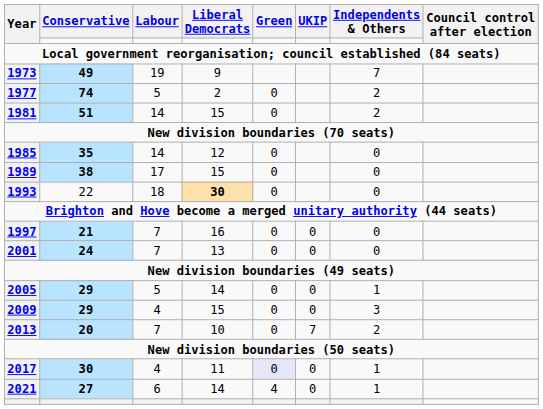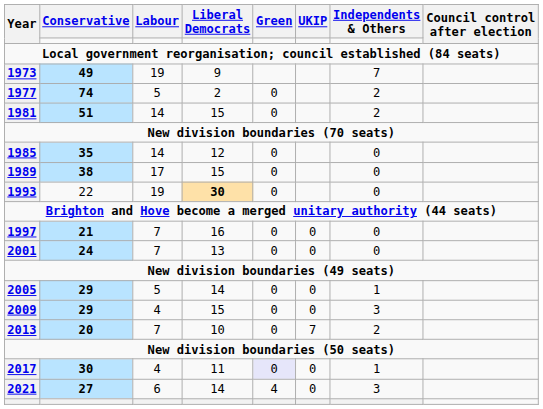(157, 192) 18 -> (157, 192) 19
(377, 389) 1 -> (377, 389) 3
